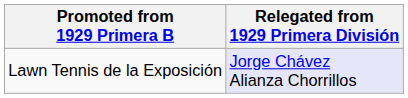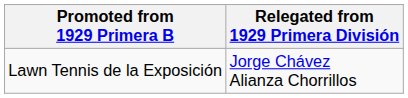(293, 70) lavender background -> (293, 70) no background
